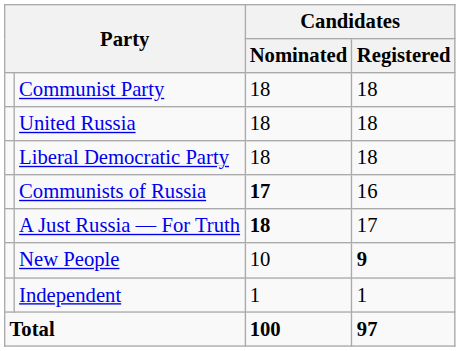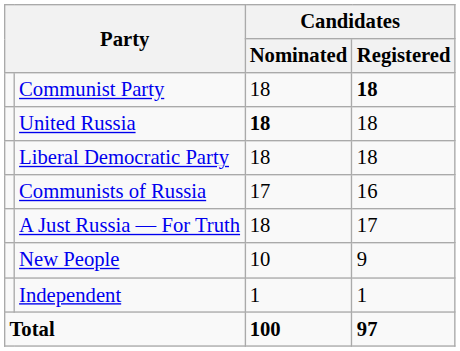(367, 89) normal -> (367, 89) bold
(260, 123) normal -> (260, 123) bold
(260, 192) bold -> (260, 192) normal
(260, 226) bold -> (260, 226) normal
(362, 260) bold -> (362, 260) normal
